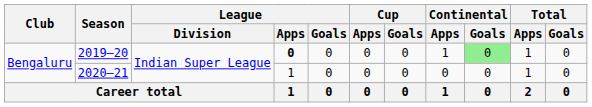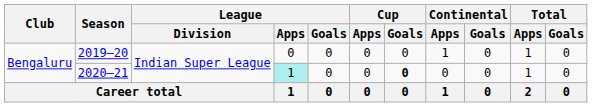(291, 53) bold -> (291, 53) normal
(488, 53) lightgreen background -> (488, 53) no background
(291, 73) no background -> (291, 73) paleturquoise background
(405, 73) normal -> (405, 73) bold
